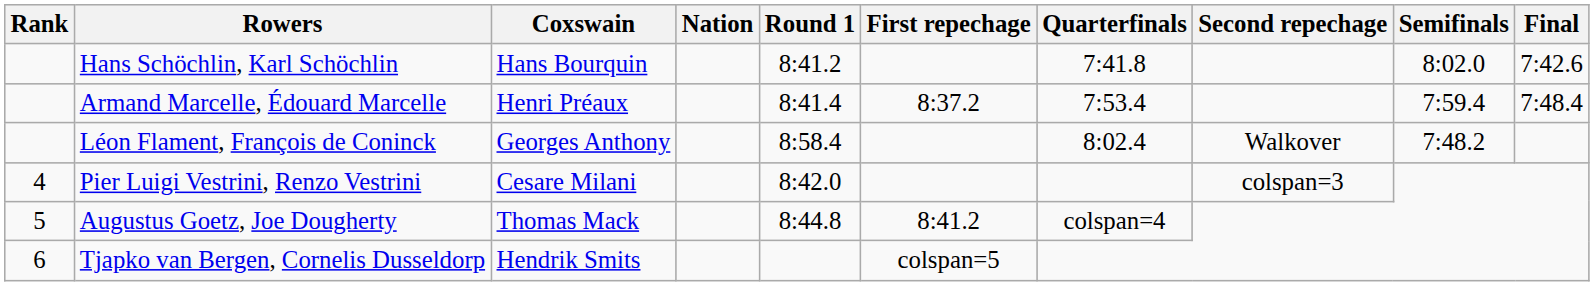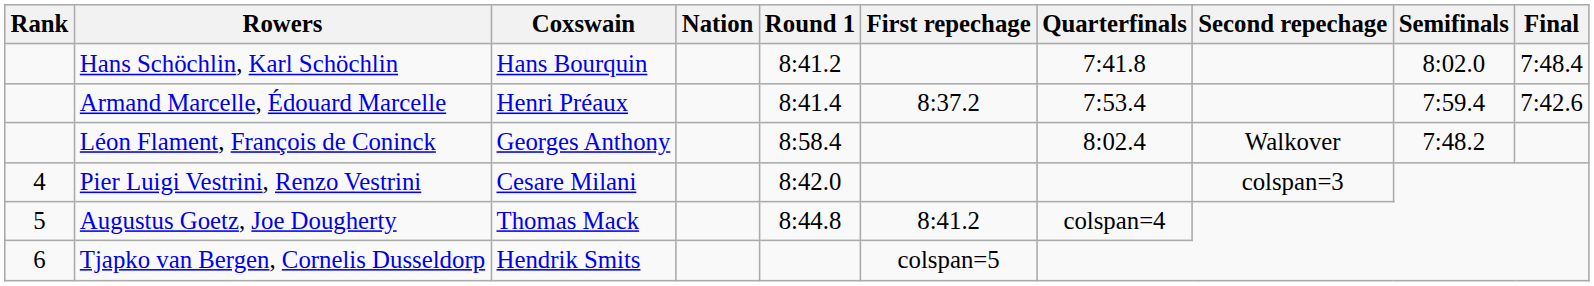(1552, 63) 7:42.6 -> (1552, 63) 7:48.4
(1552, 102) 7:48.4 -> (1552, 102) 7:42.6
